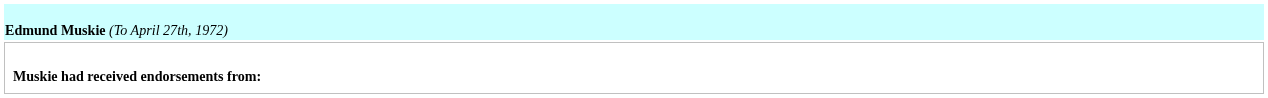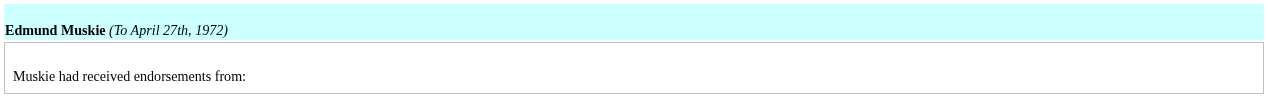(137, 76) bold -> (130, 76) normal
